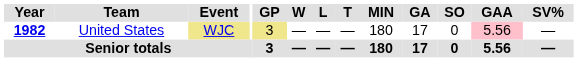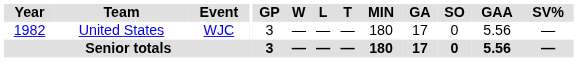(29, 30) bold -> (29, 30) normal
(219, 30) khaki background -> (219, 30) no background
(270, 30) khaki background -> (270, 30) no background
(497, 30) pink background -> (497, 30) no background
